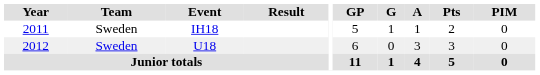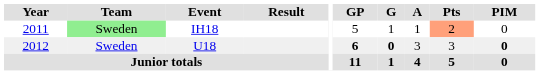(116, 28) no background -> (116, 28) lightgreen background
(452, 28) no background -> (452, 28) lightsalmon background
(355, 45) normal -> (355, 45) bold
(391, 45) normal -> (391, 45) bold
(504, 45) normal -> (504, 45) bold
